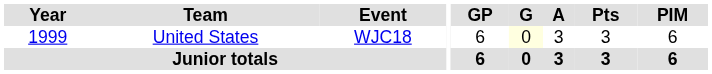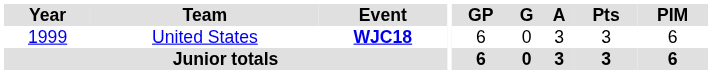(383, 36) normal -> (383, 36) bold
(526, 36) lightyellow background -> (527, 36) no background
